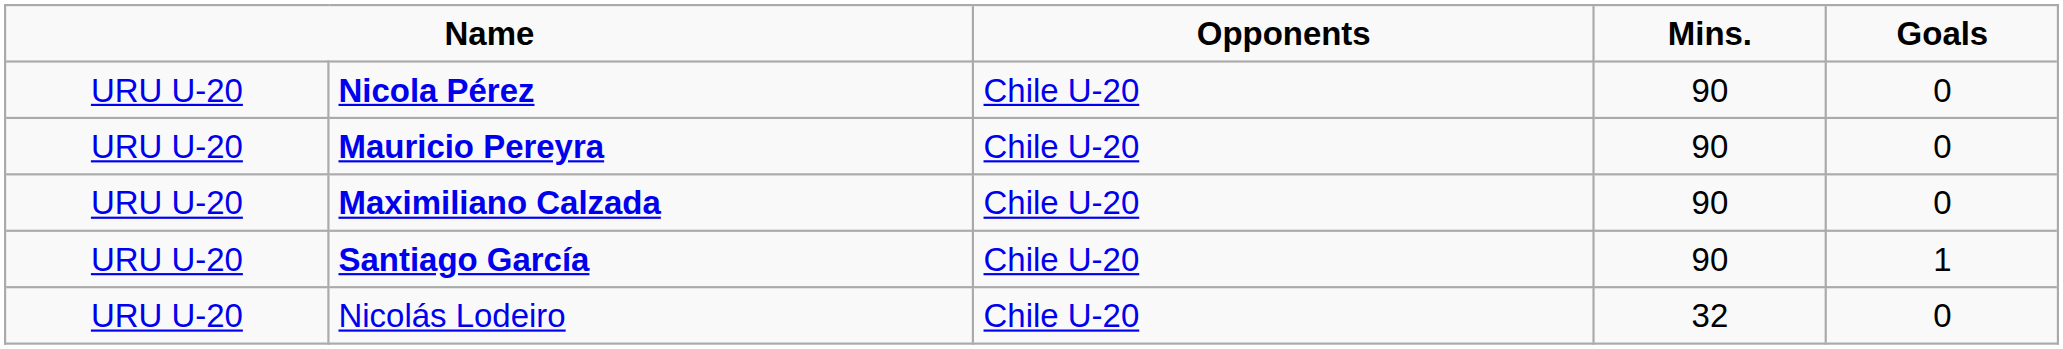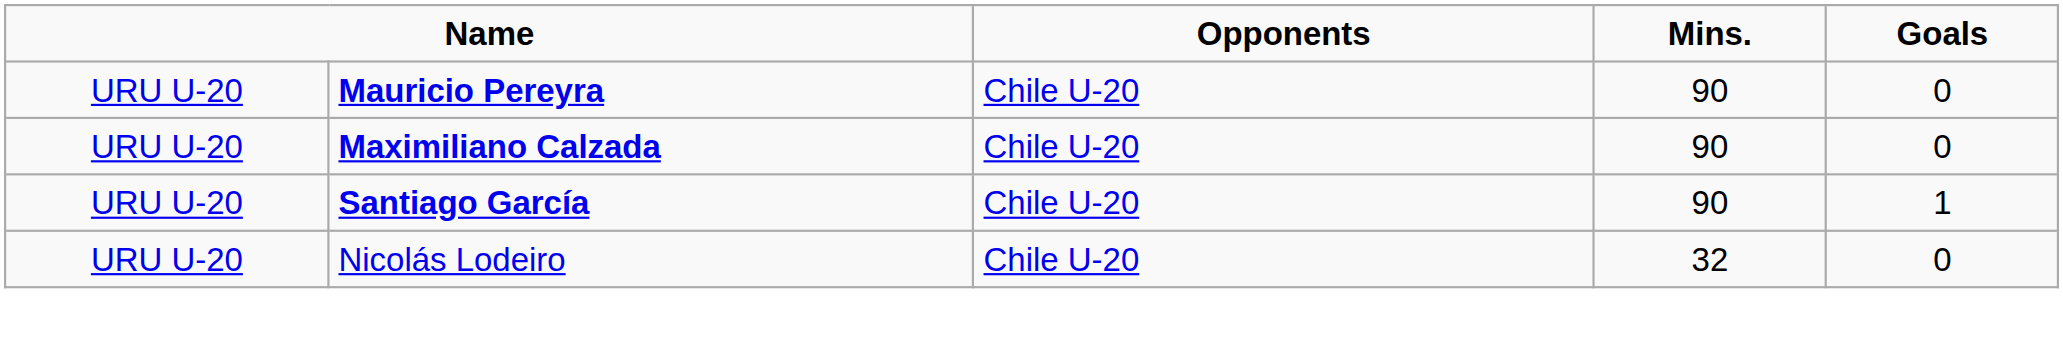- row: (436, 90)
